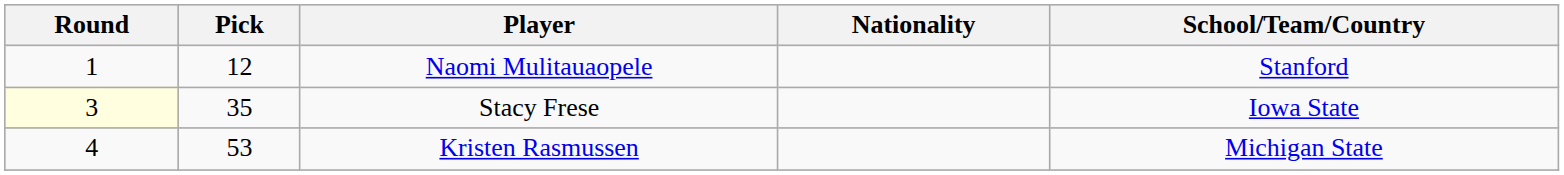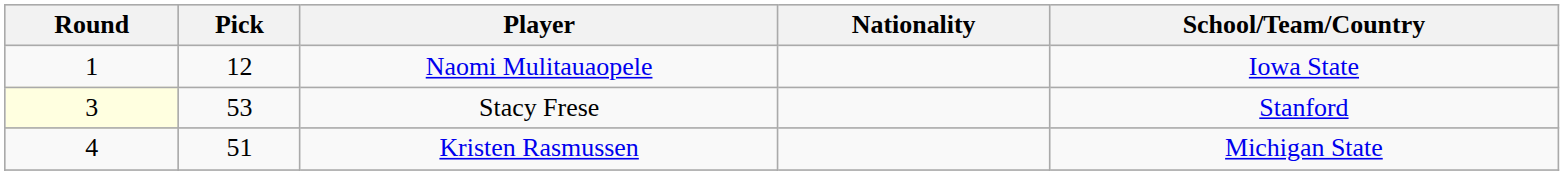(1304, 66) Stanford -> (1304, 66) Iowa State
(239, 107) 35 -> (239, 107) 53
(1304, 107) Iowa State -> (1304, 107) Stanford
(239, 148) 53 -> (239, 148) 51
